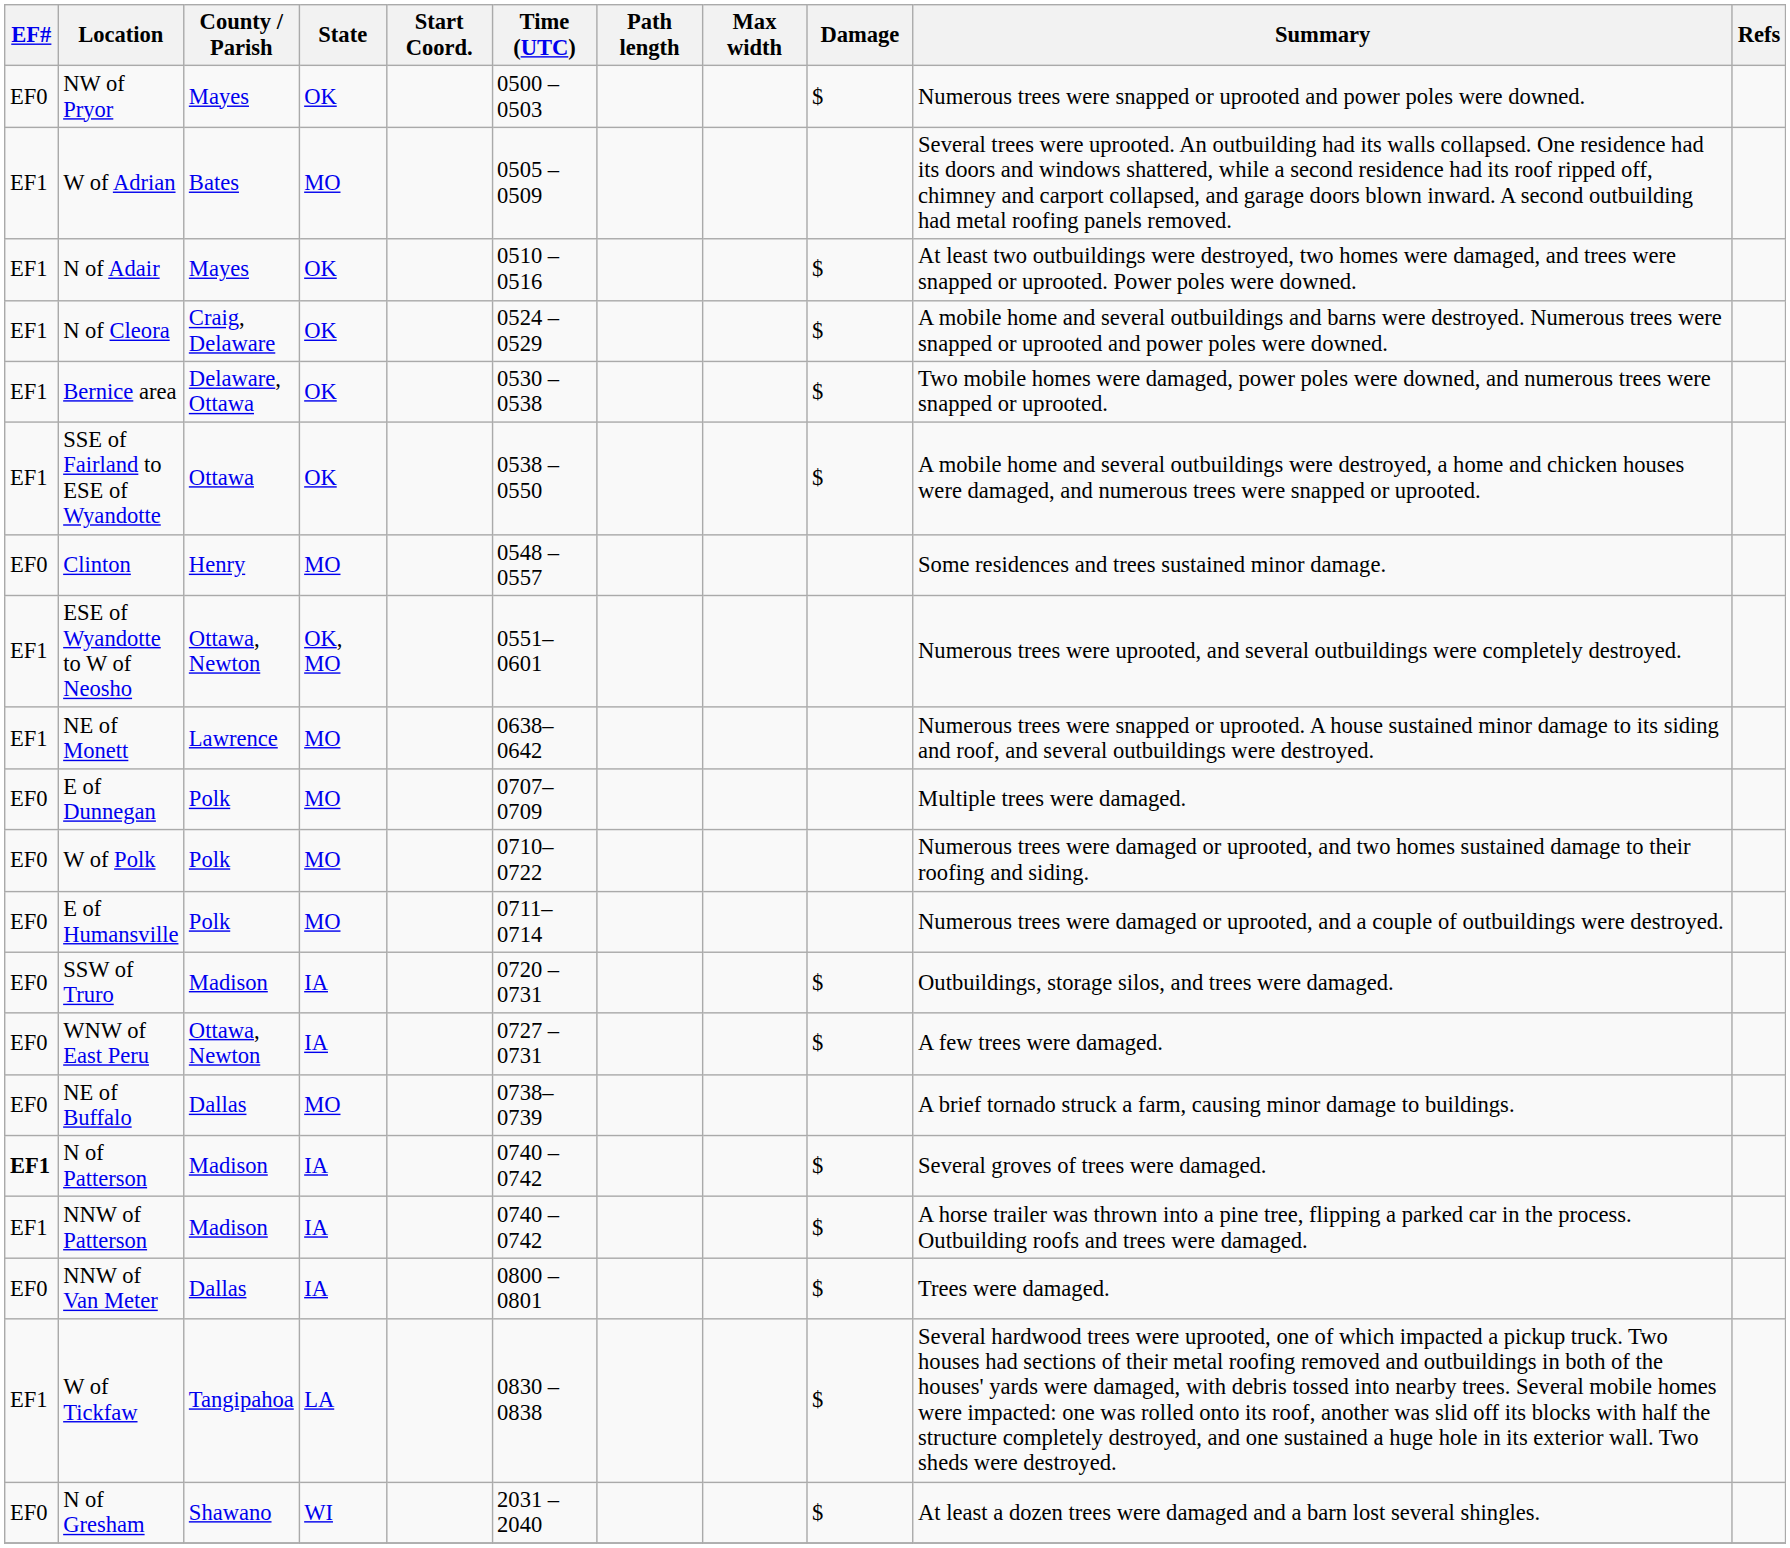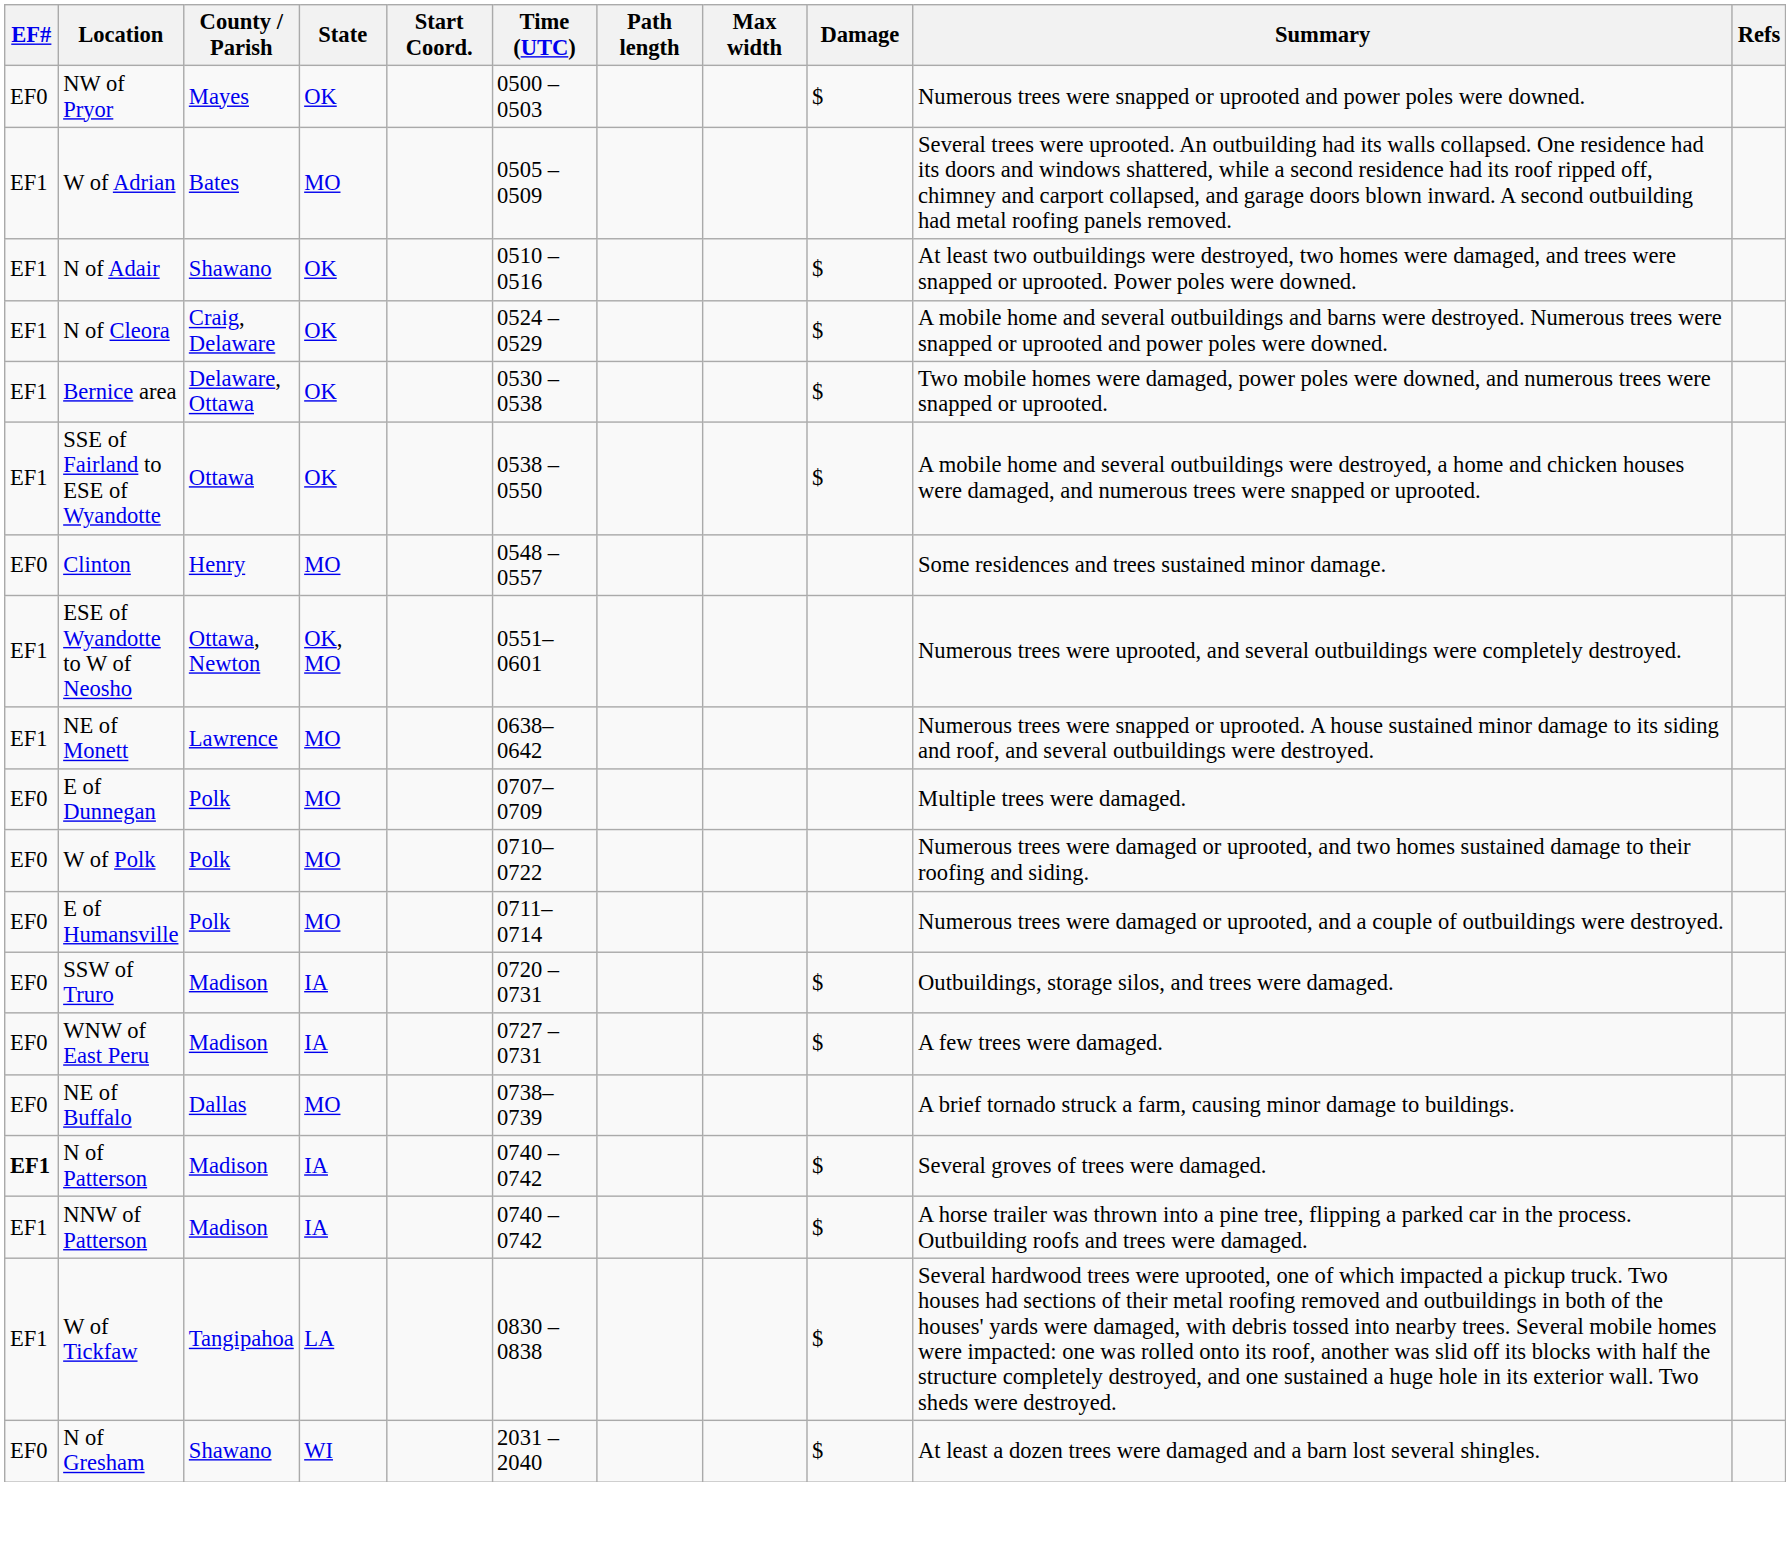(219, 269) Mayes -> (230, 269) Shawano
(225, 1043) Ottawa, Newton -> (228, 1043) Madison
- row: (110, 1288)
